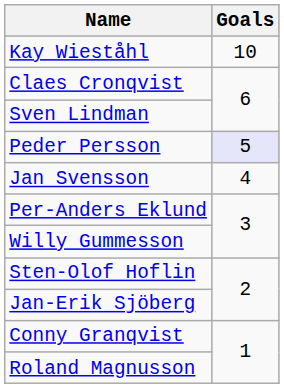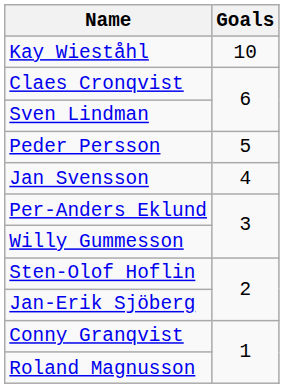(245, 147) lavender background -> (245, 147) no background
